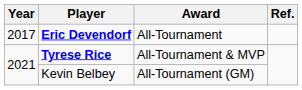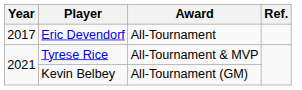(86, 34) bold -> (83, 34) normal
(76, 54) bold -> (75, 54) normal
